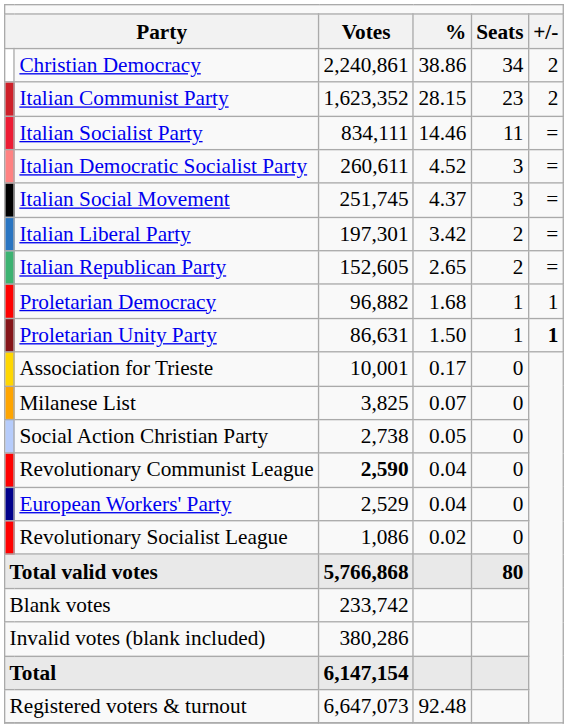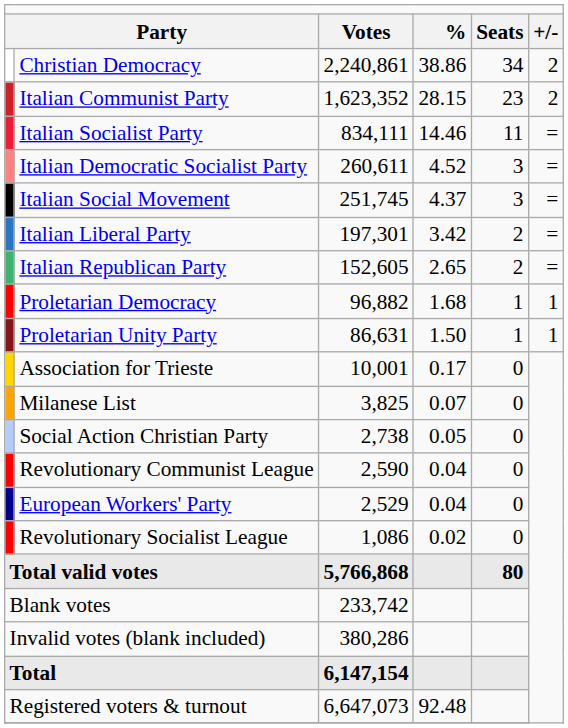(553, 334) bold -> (553, 334) normal
(385, 469) bold -> (385, 469) normal
